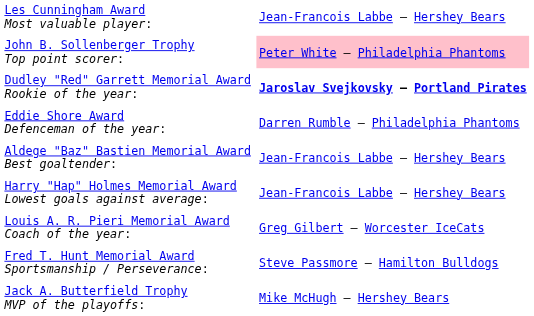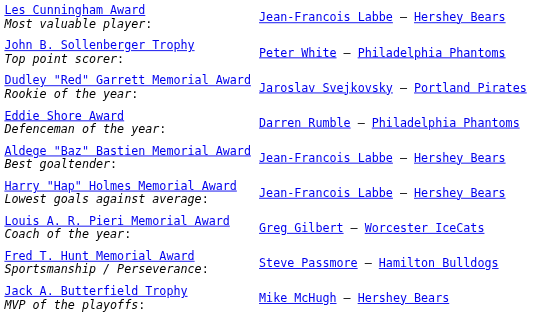(382, 52) pink background -> (382, 52) no background
(393, 87) bold -> (393, 87) normal
